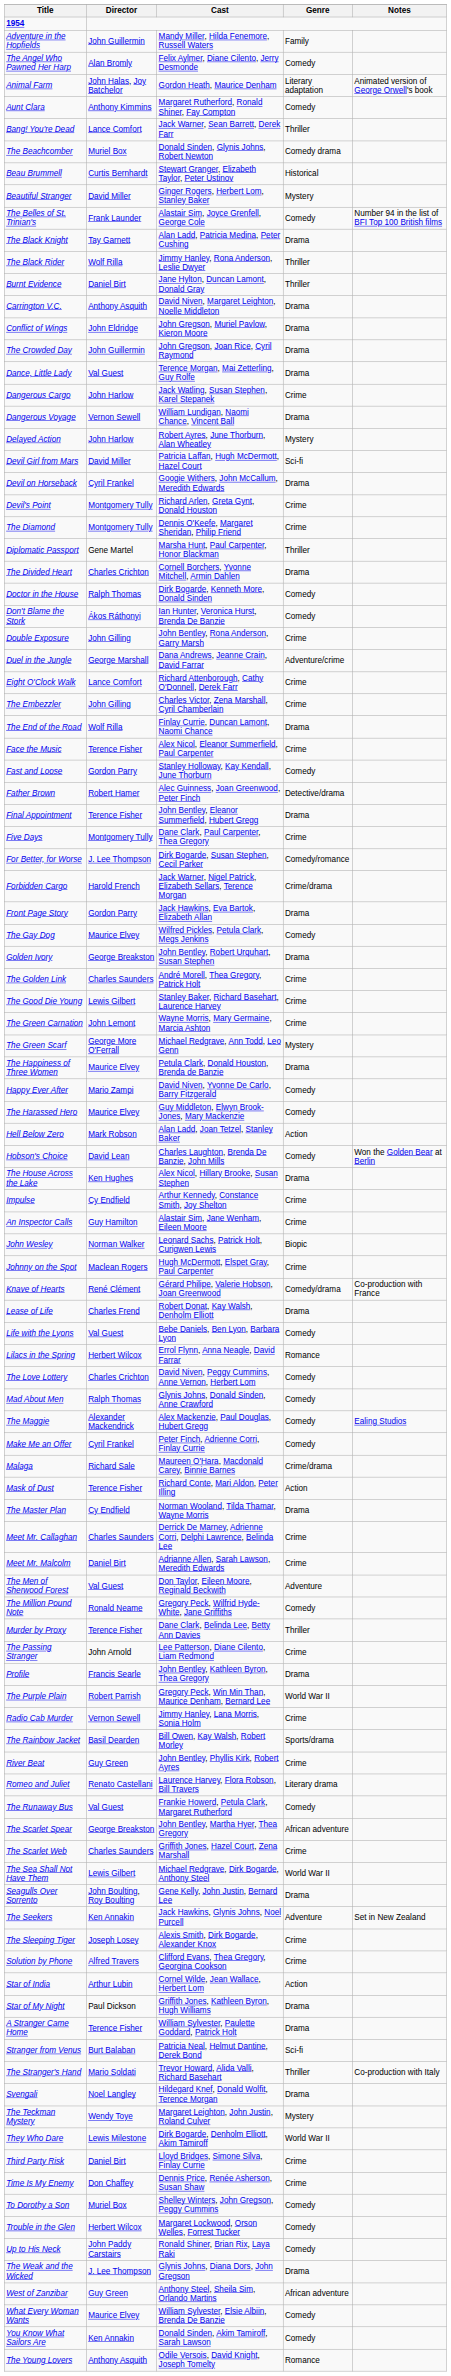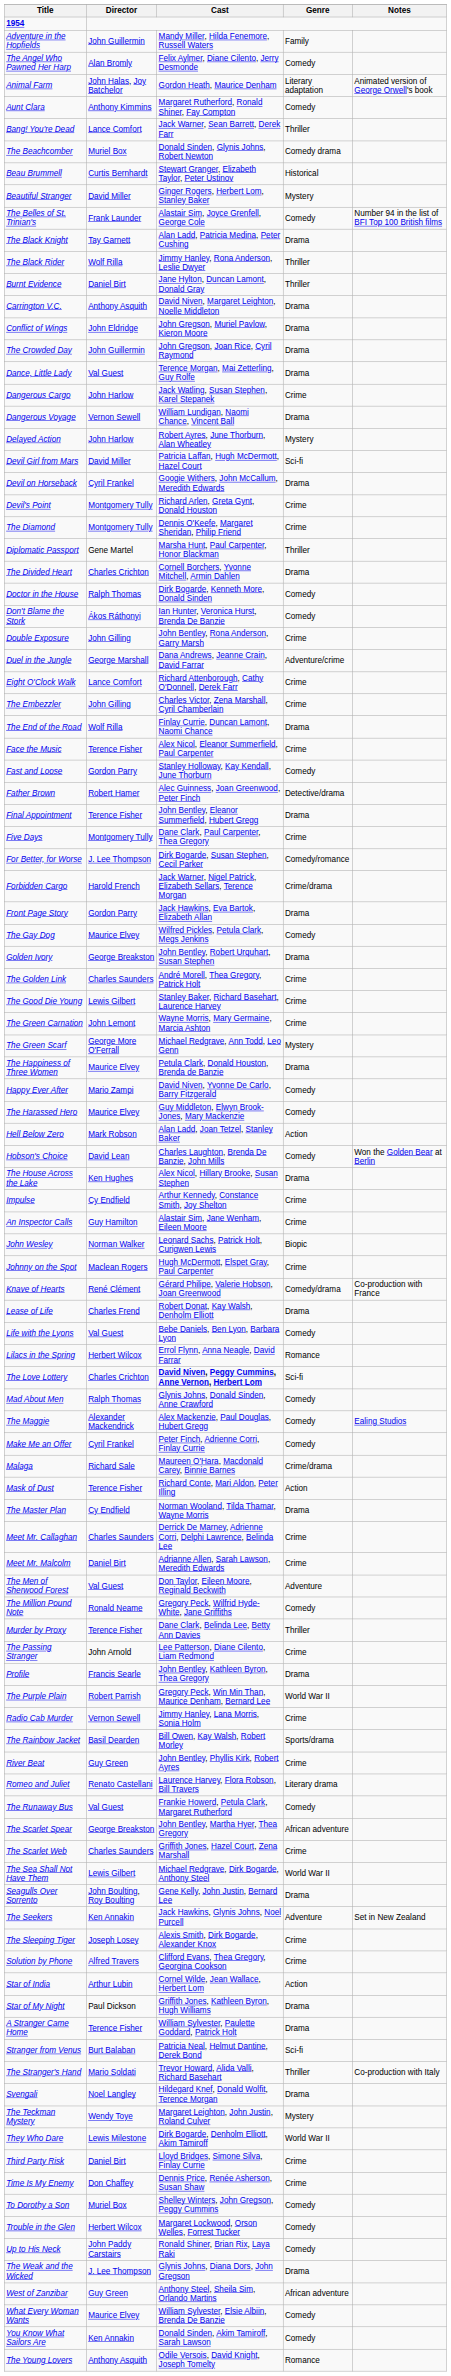(214, 1377) normal -> (217, 1377) bold
(300, 1377) Comedy -> (294, 1377) Sci-fi
